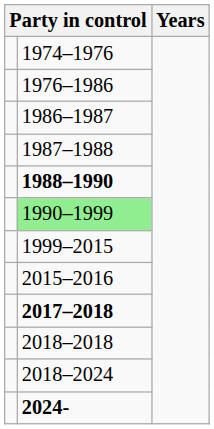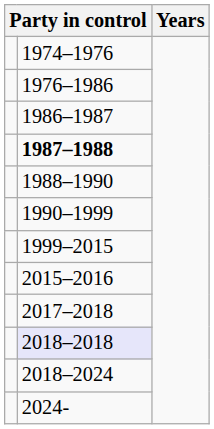(68, 149) normal -> (68, 149) bold
(68, 181) bold -> (68, 181) normal
(68, 213) lightgreen background -> (68, 213) no background
(68, 310) bold -> (68, 310) normal
(68, 342) no background -> (68, 342) lavender background
(45, 407) bold -> (45, 407) normal
